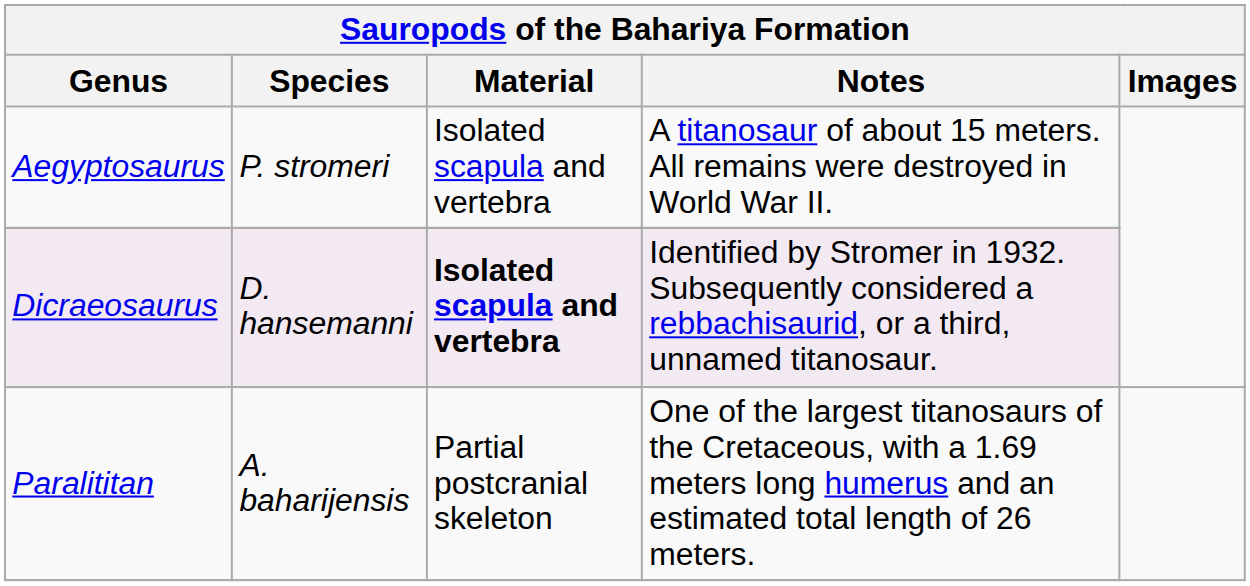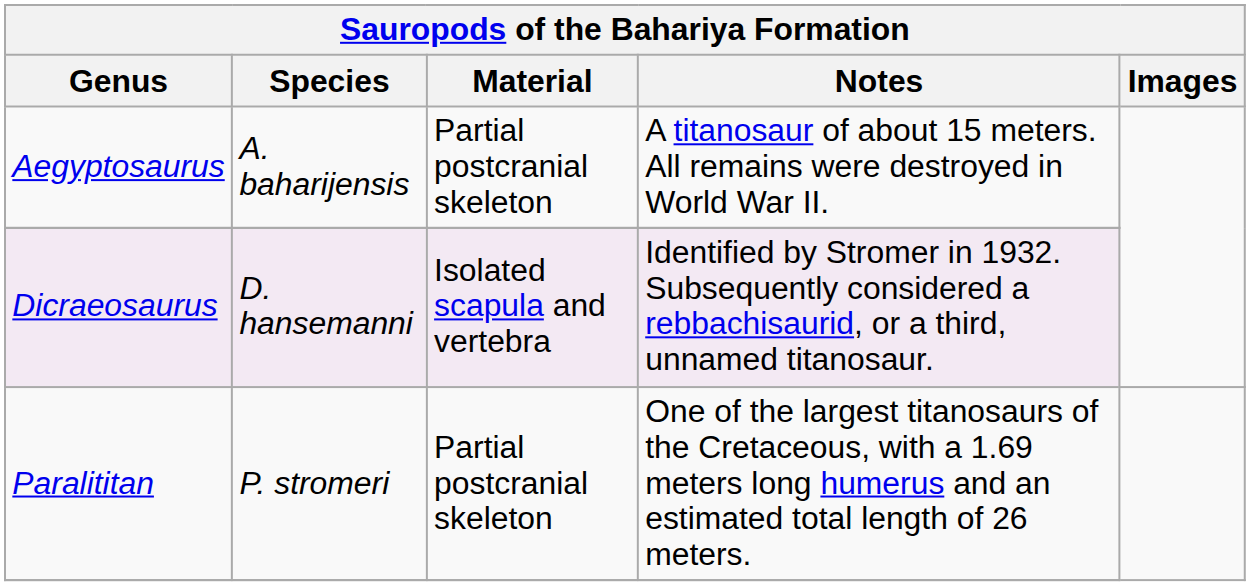(314, 166) P. stromeri -> (324, 166) A. baharijensis
(520, 166) Isolated scapula and vertebra -> (511, 166) Partial postcranial skeleton
(526, 306) bold -> (520, 306) normal
(324, 482) A. baharijensis -> (314, 482) P. stromeri
